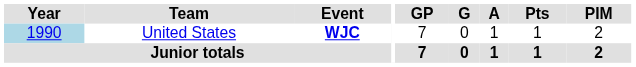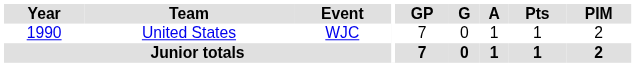(44, 33) lightblue background -> (44, 33) no background
(342, 33) bold -> (342, 33) normal
